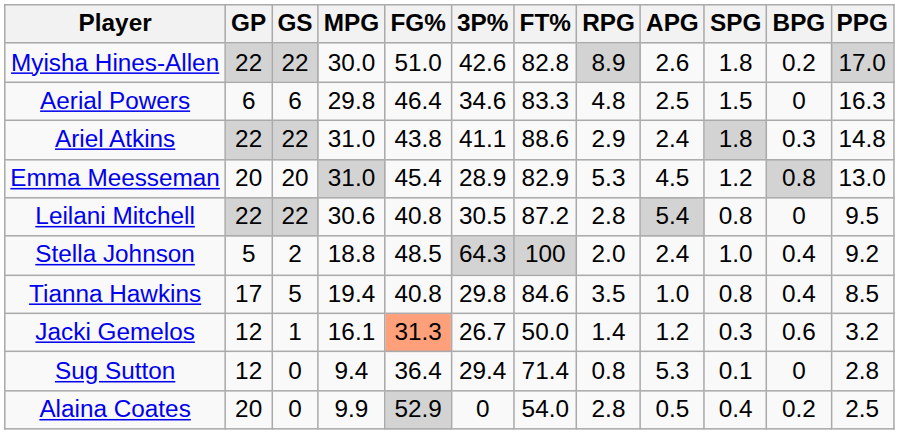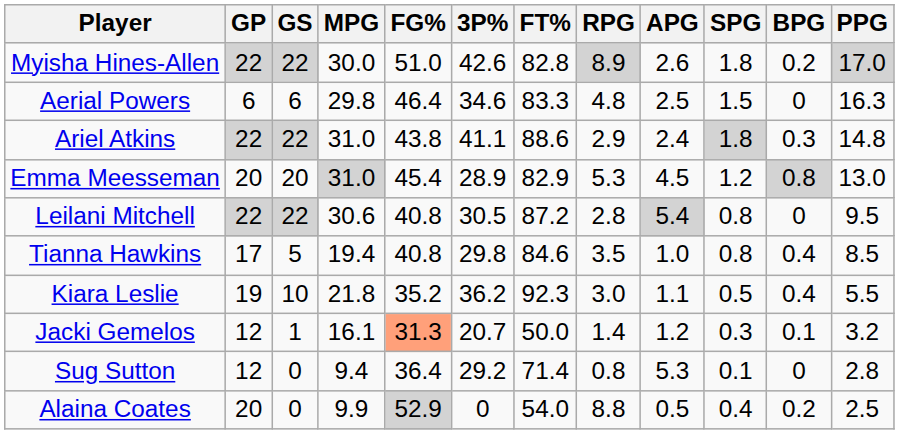- row: (115, 255)
+ row: (115, 293)
(483, 332) 26.7 -> (483, 332) 20.7
(799, 332) 0.6 -> (799, 332) 0.1
(483, 370) 29.4 -> (483, 370) 29.2
(609, 409) 2.8 -> (609, 409) 8.8
